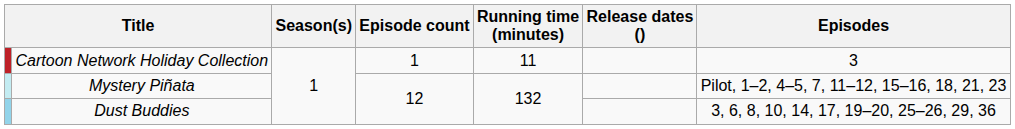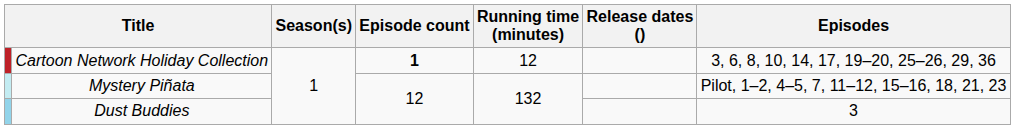(414, 60) normal -> (414, 60) bold
(528, 60) 11 -> (528, 60) 12
(854, 60) 3 -> (854, 60) 3, 6, 8, 10, 14, 17, 19–20, 25–26, 29, 36
(854, 111) 3, 6, 8, 10, 14, 17, 19–20, 25–26, 29, 36 -> (854, 111) 3
